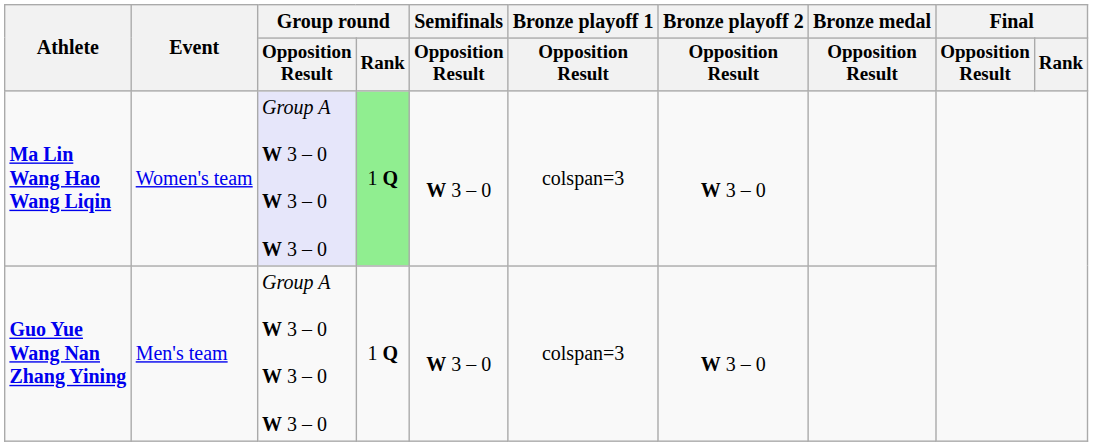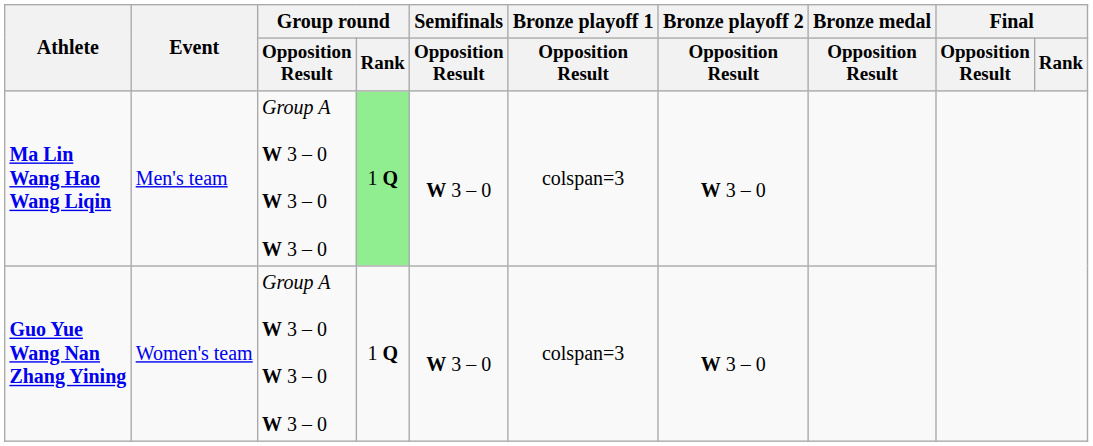(194, 178) Women's team -> (182, 178) Men's team
(296, 178) lavender background -> (296, 178) no background
(182, 353) Men's team -> (194, 353) Women's team
